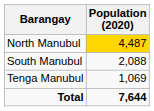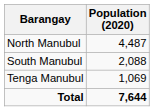(133, 43) gold background -> (133, 43) no background
